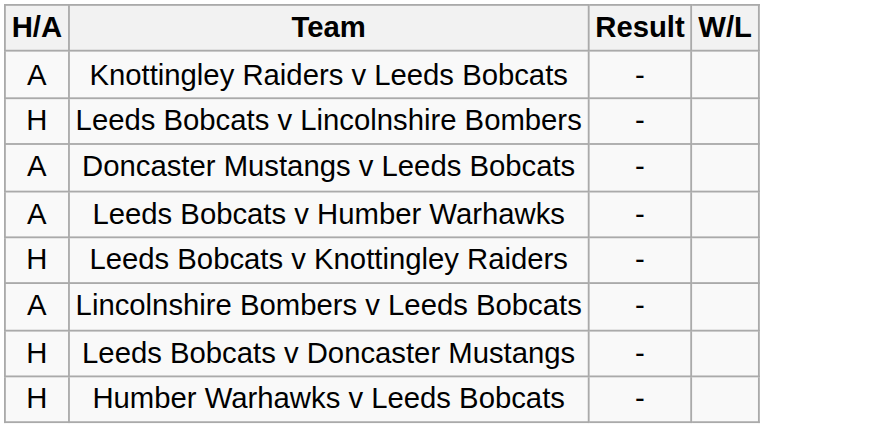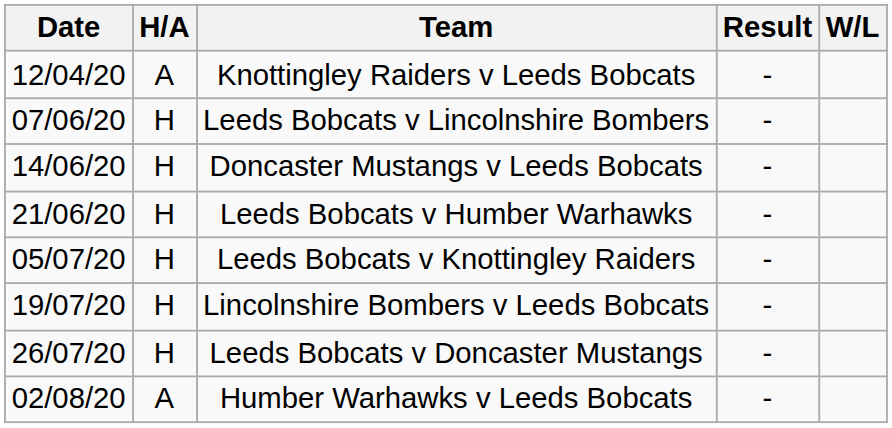+ column: (69, 27)
(37, 167) A -> (164, 167) H
(37, 213) A -> (164, 213) H
(37, 306) A -> (164, 306) H
(37, 399) H -> (164, 399) A
